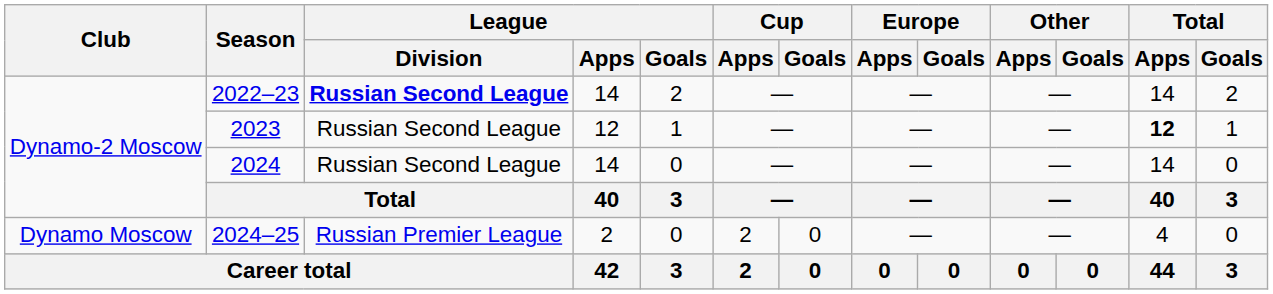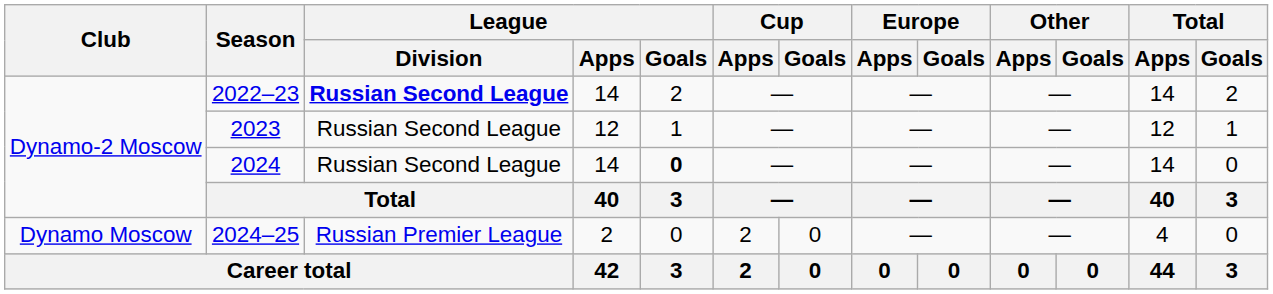(1162, 128) bold -> (1162, 128) normal
(676, 164) normal -> (676, 164) bold
